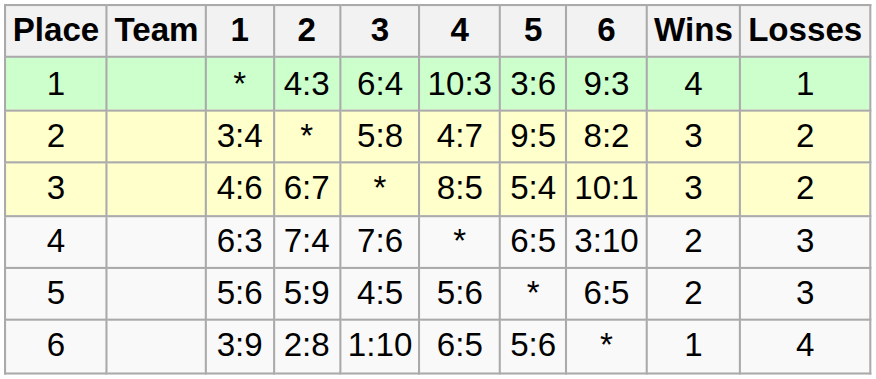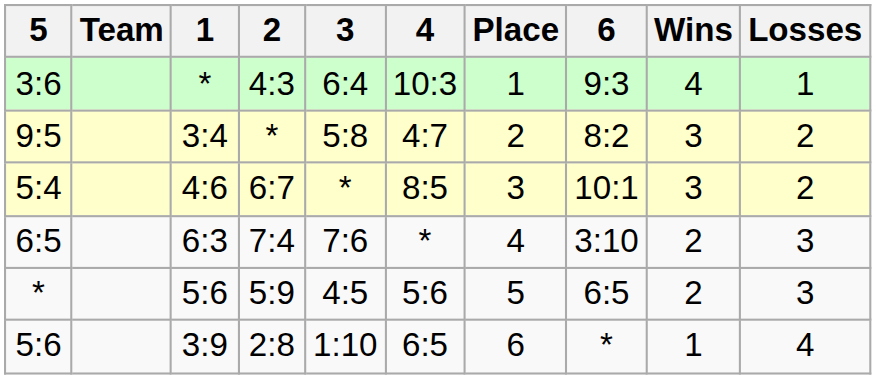columns swapped: (56, 30) <-> (533, 30)
